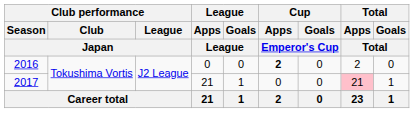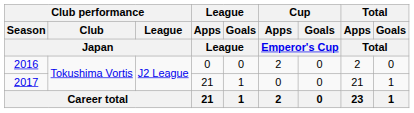(278, 64) bold -> (278, 64) normal
(357, 82) pink background -> (357, 82) no background
